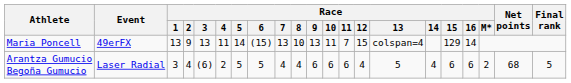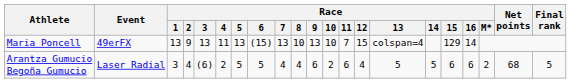(239, 43) 14 -> (239, 43) 13
(331, 43) 11 -> (331, 43) 10
(331, 65) 6 -> (331, 65) 2
(433, 65) 4 -> (433, 65) 5
